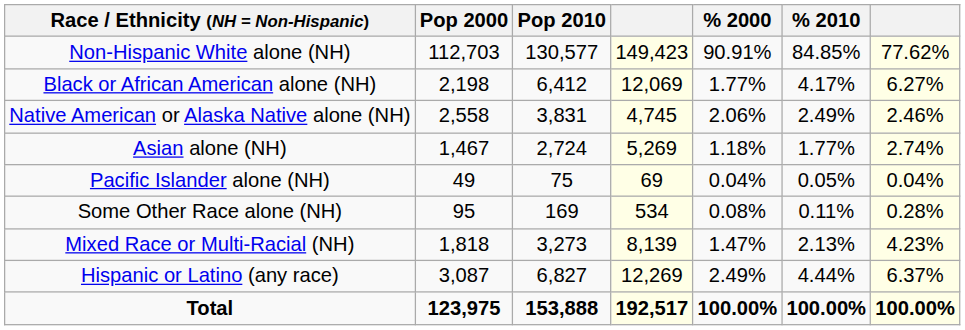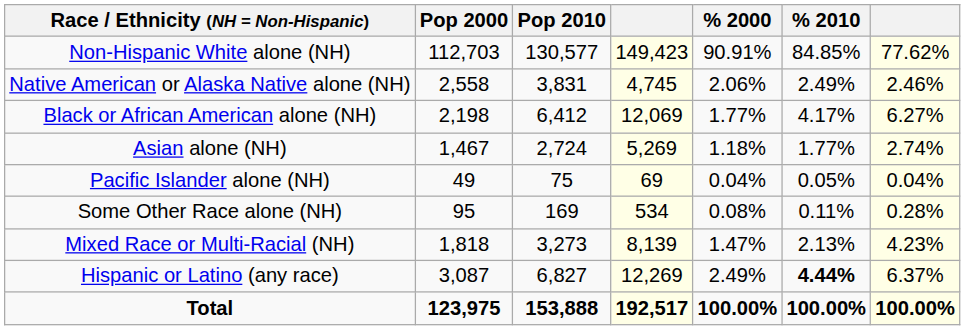rows swapped: (210, 84) <-> (210, 116)
(826, 276) normal -> (826, 276) bold
